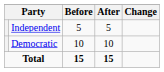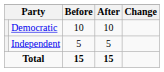rows swapped: (34, 43) <-> (36, 28)
